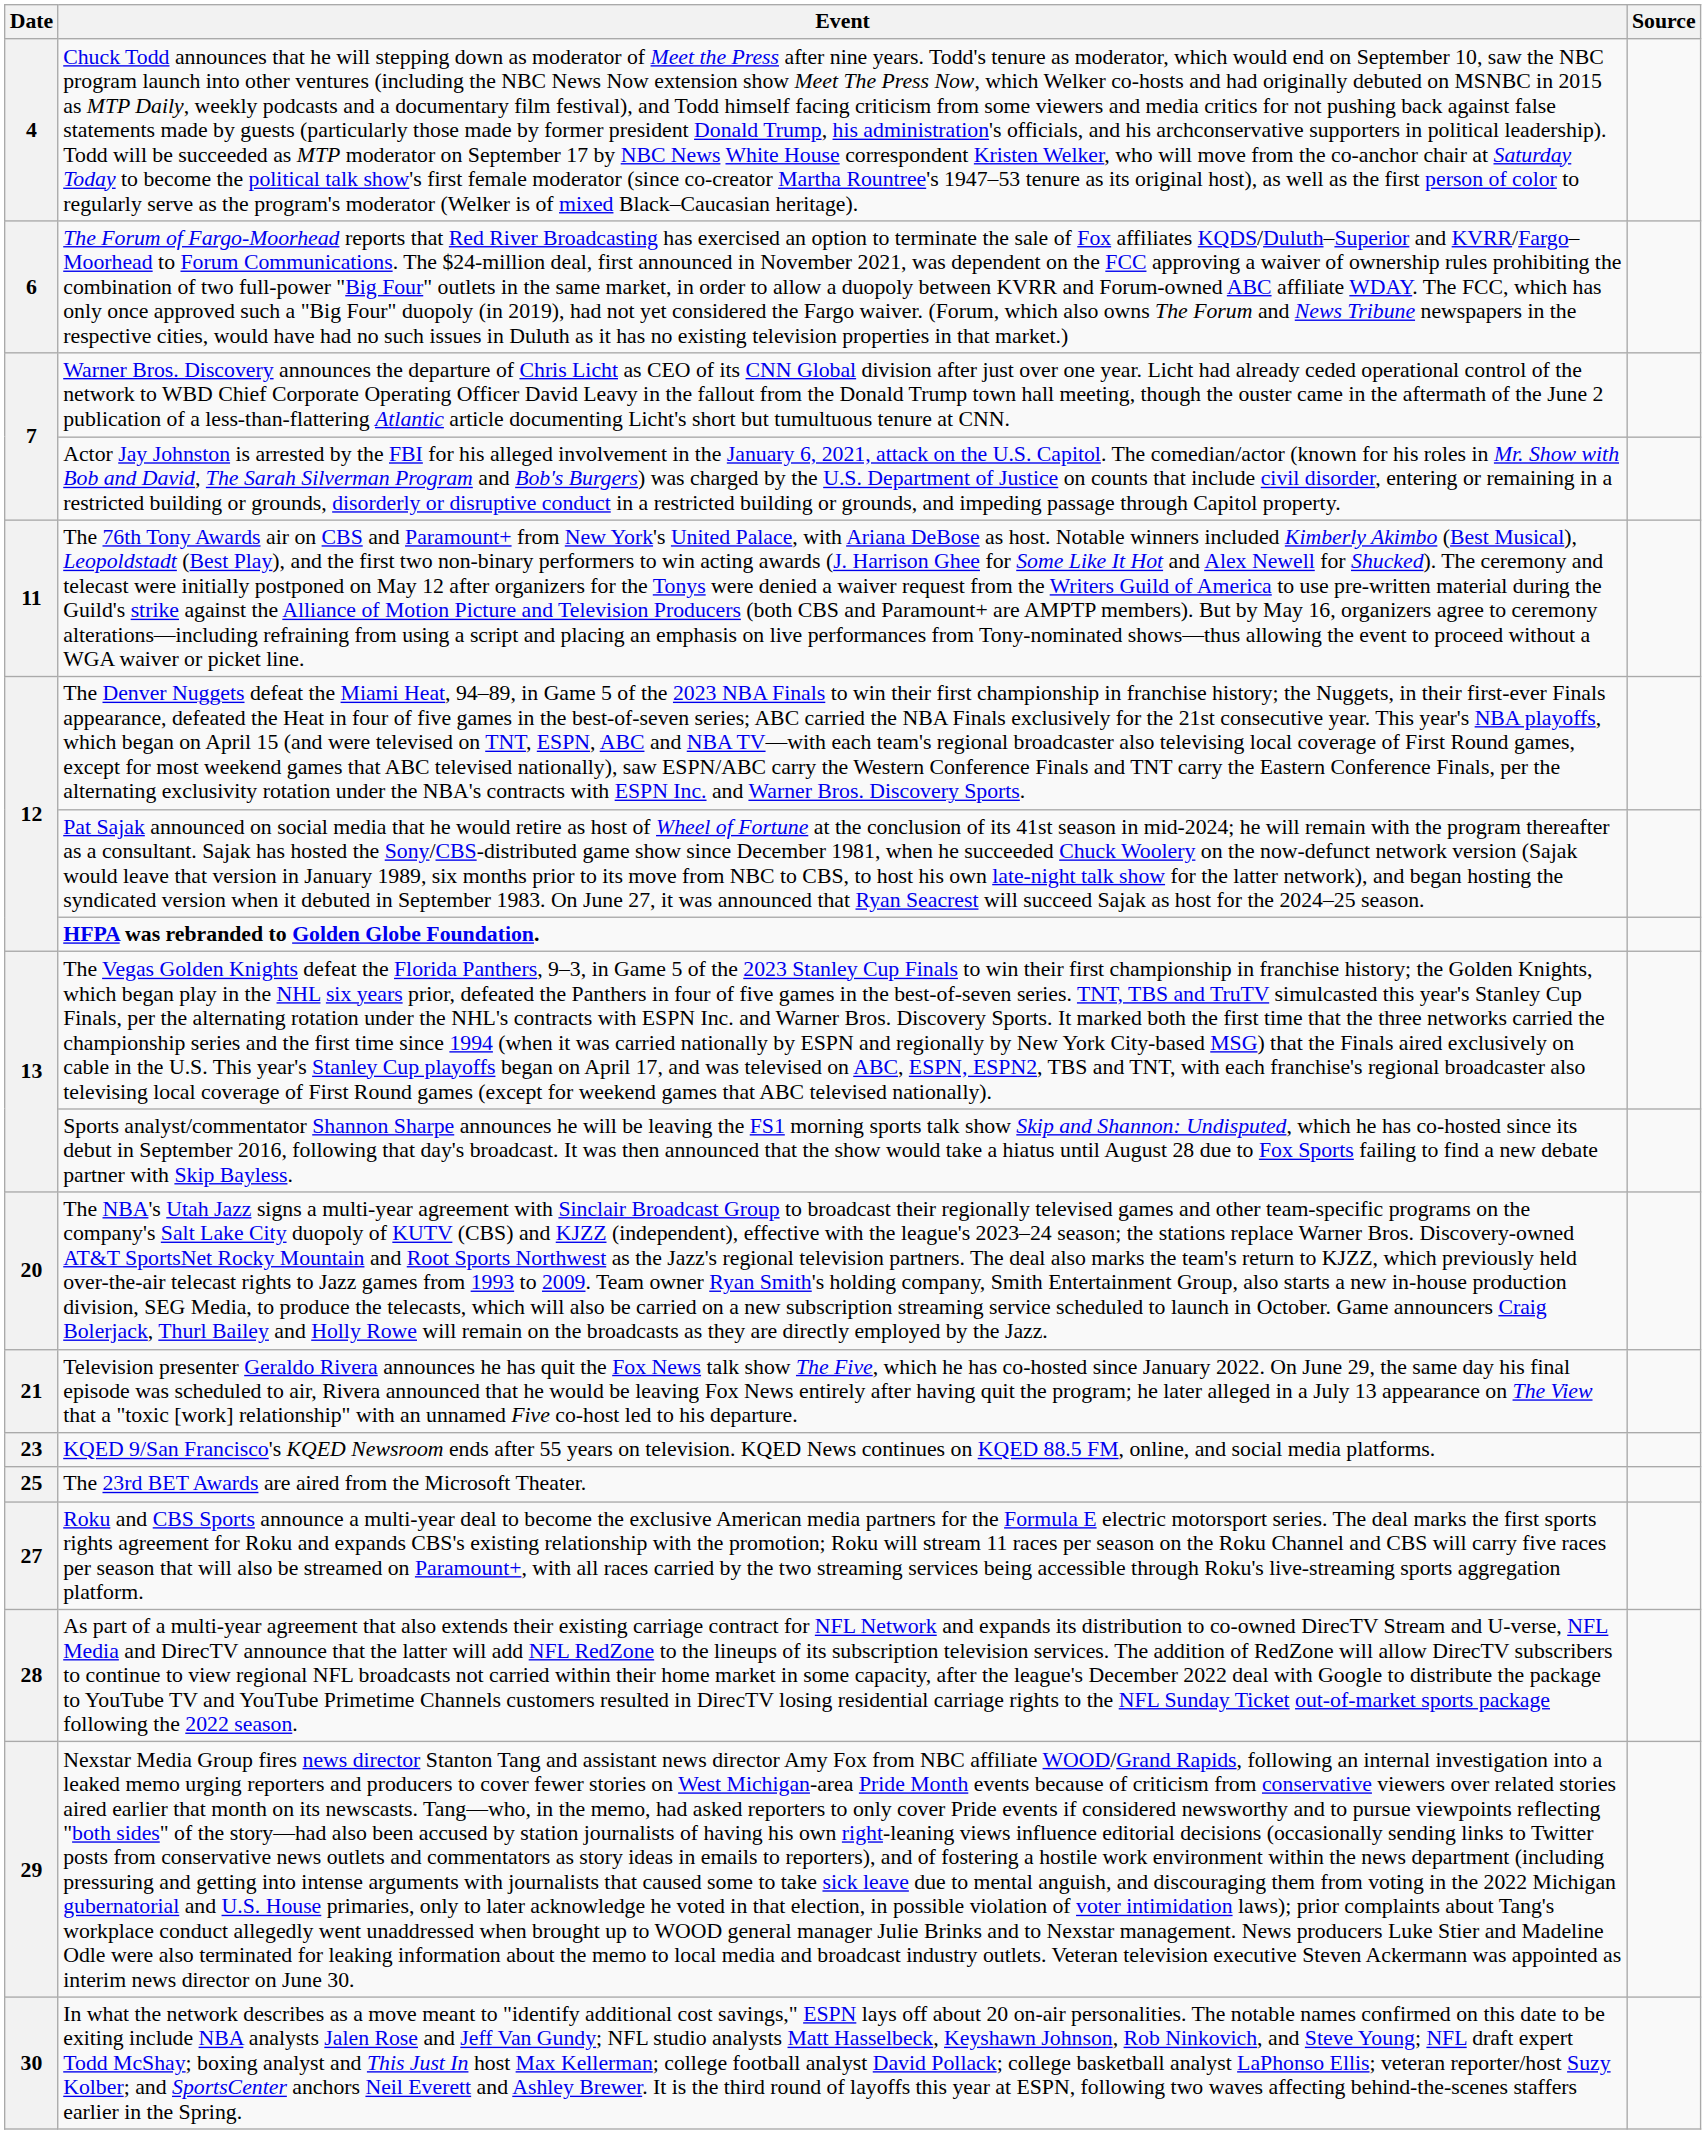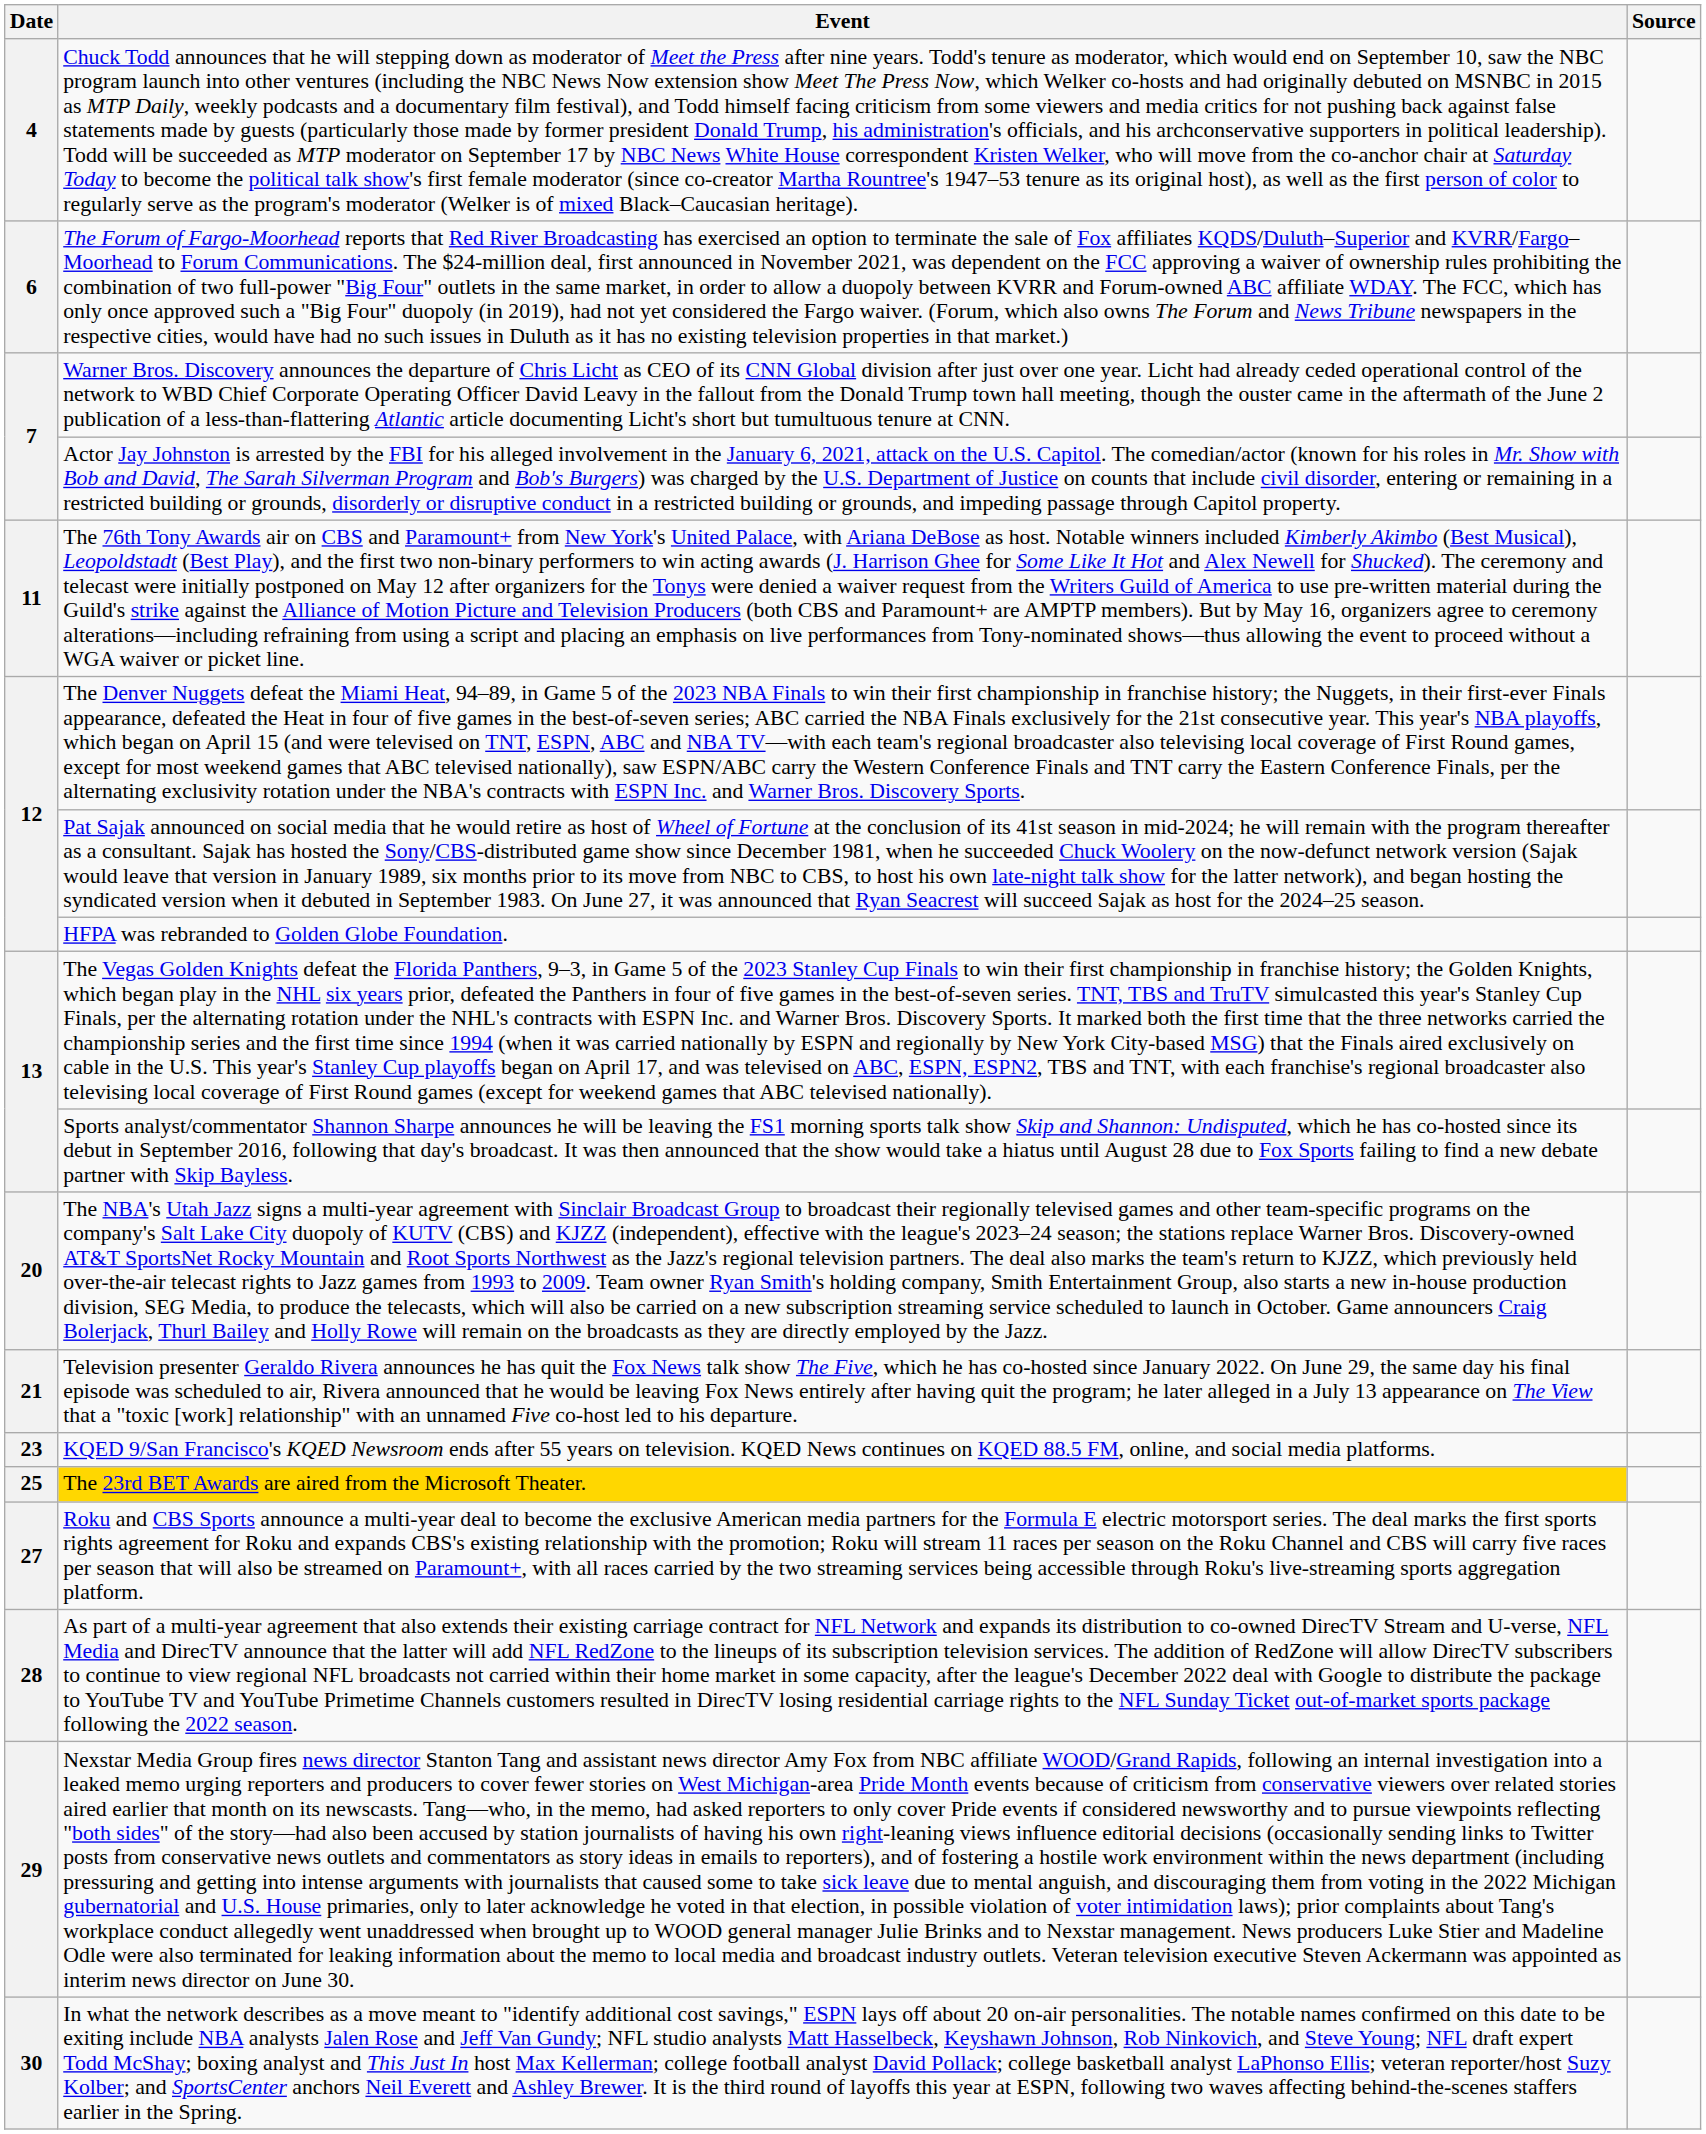(301, 934) bold -> (286, 934) normal
(325, 1484) no background -> (325, 1484) gold background
